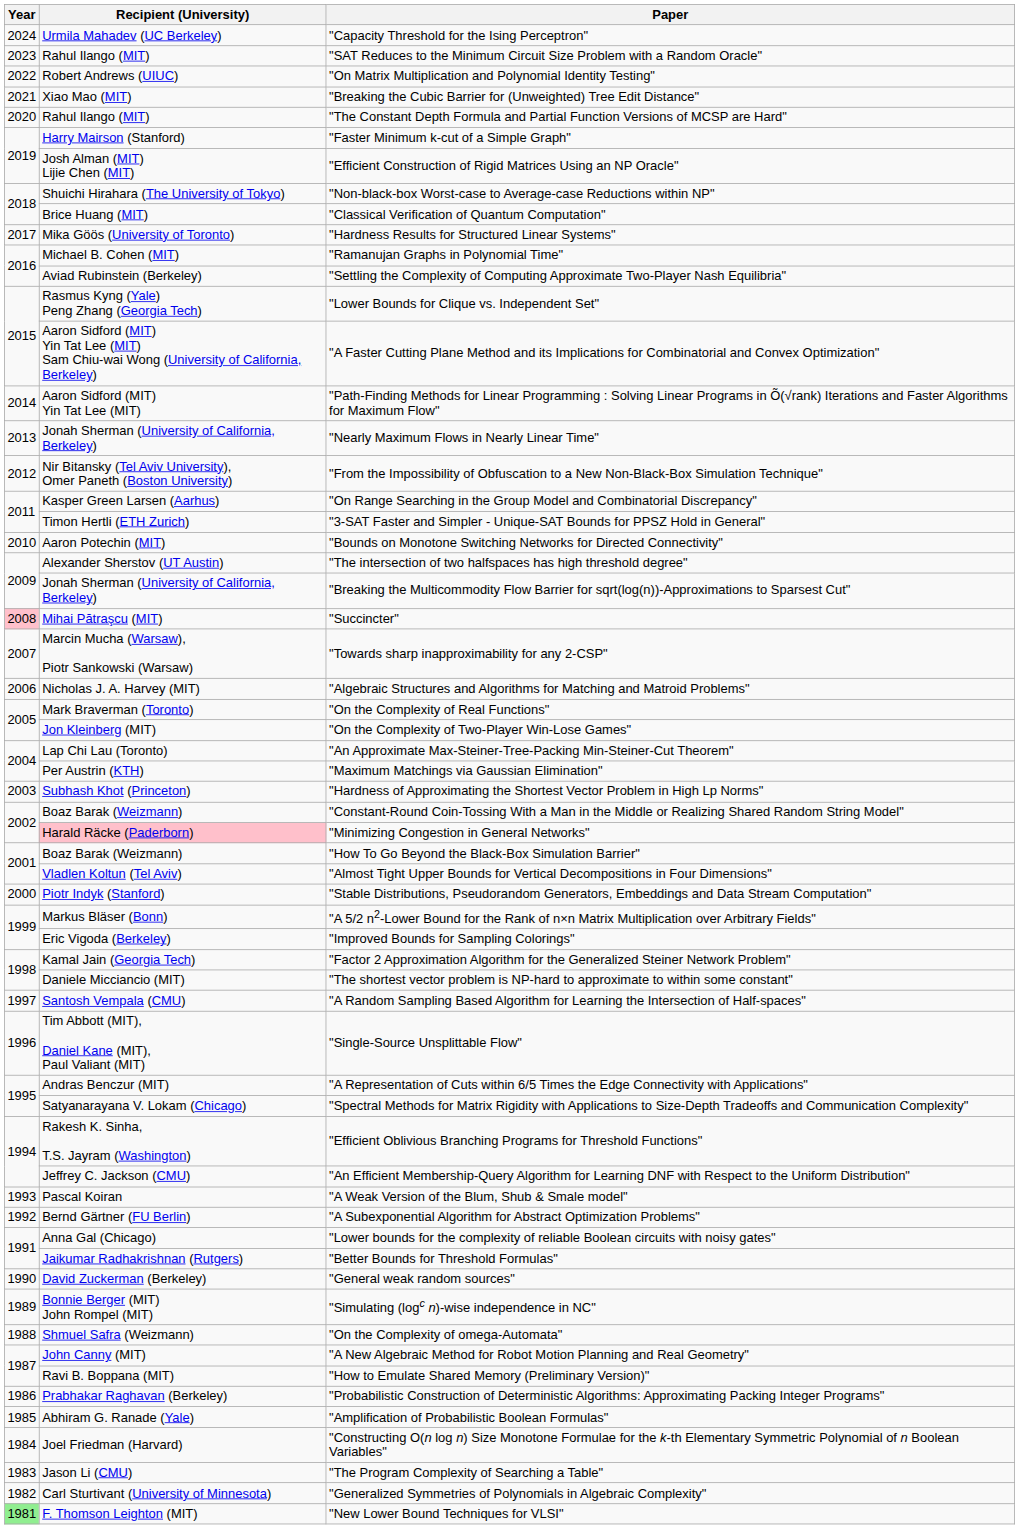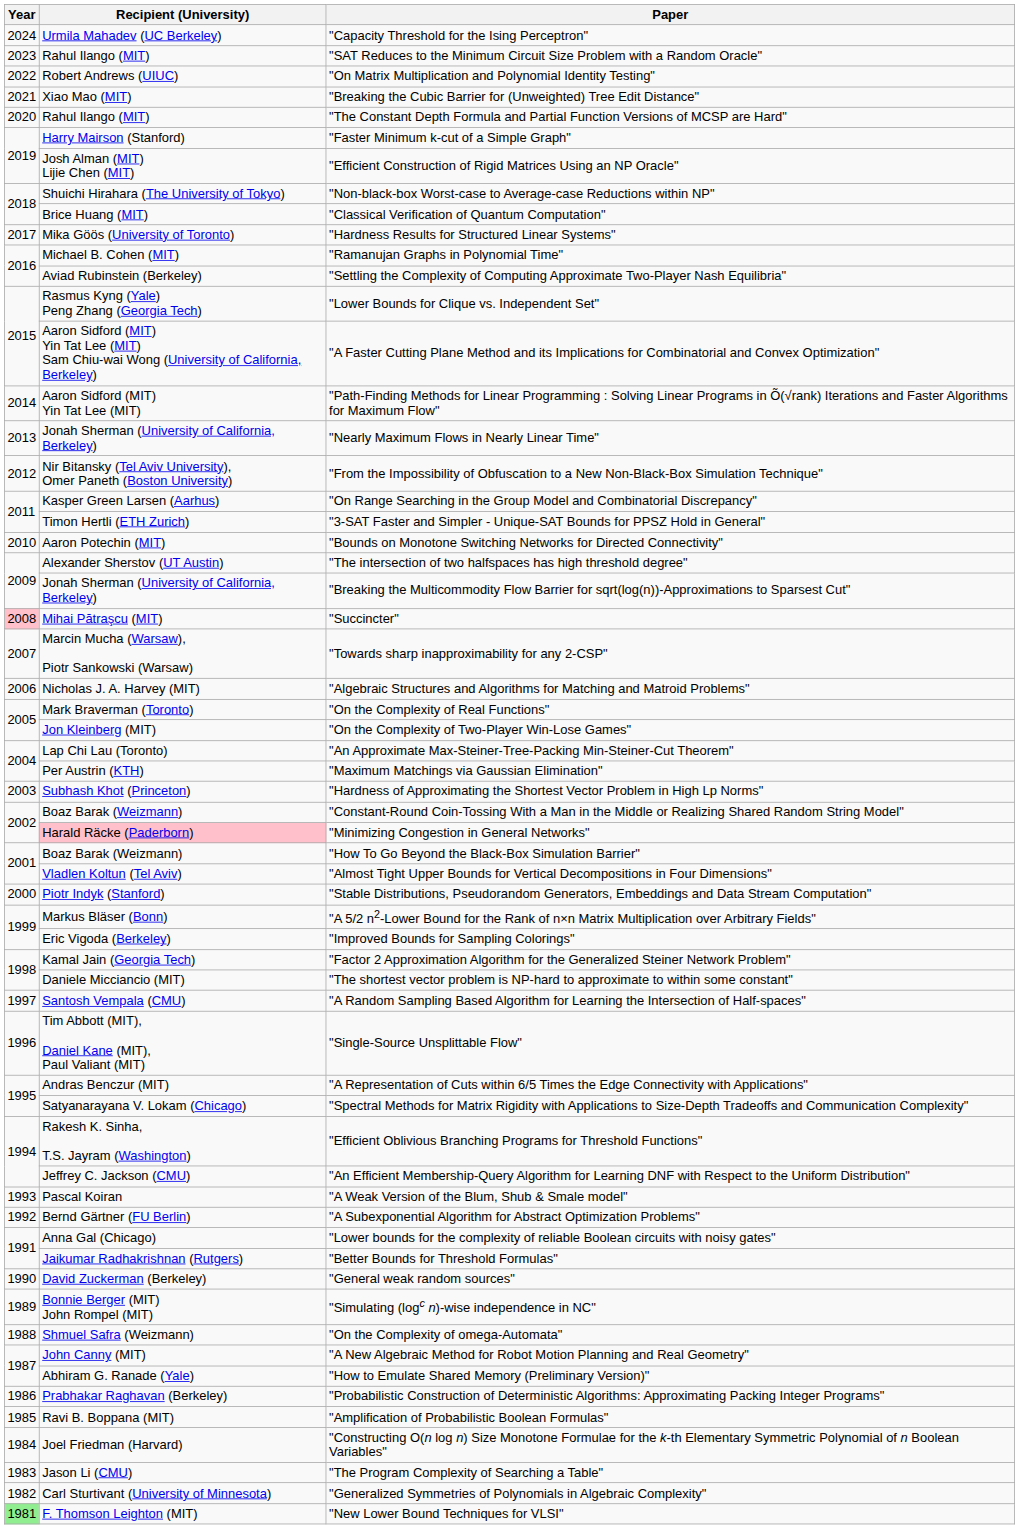(108, 1376) Ravi B. Boppana (MIT) -> (118, 1376) Abhiram G. Ranade (Yale)
(118, 1417) Abhiram G. Ranade (Yale) -> (108, 1417) Ravi B. Boppana (MIT)
